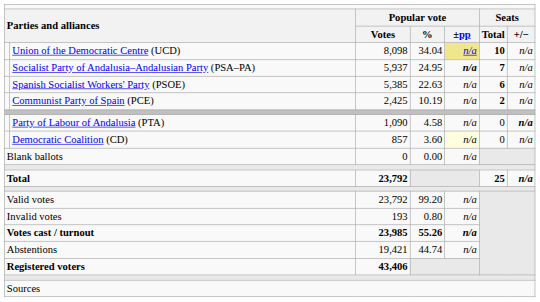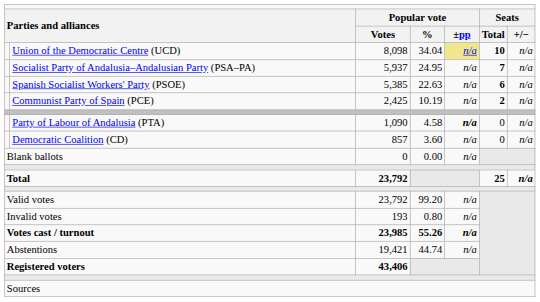(470, 67) bold -> (470, 67) normal
(470, 123) normal -> (470, 123) bold
(526, 123) bold -> (526, 123) normal
(470, 139) lightyellow background -> (470, 139) no background
